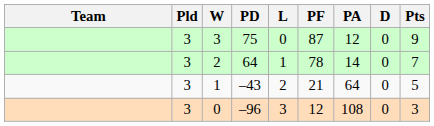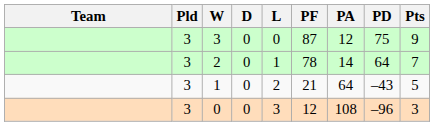columns swapped: (385, 16) <-> (250, 16)
